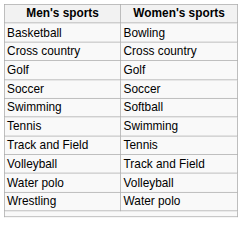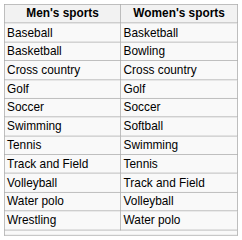+ row: (30, 32)
